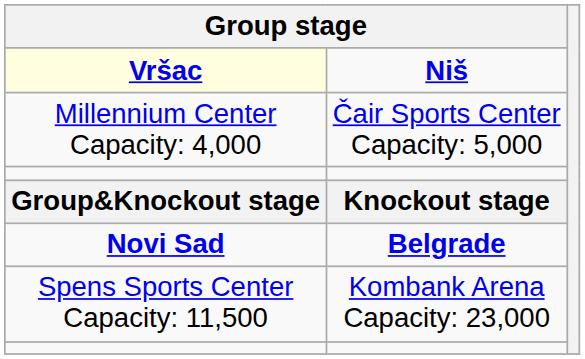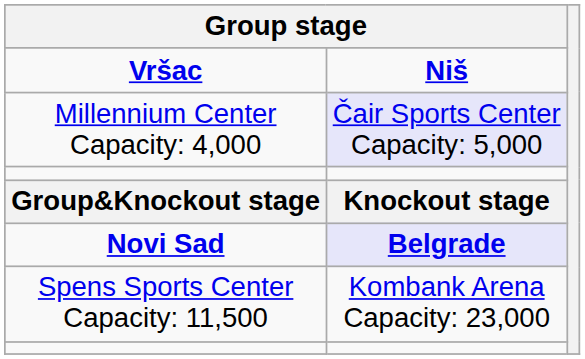(166, 69) lightyellow background -> (166, 69) no background
(447, 129) no background -> (447, 129) lavender background
(447, 244) no background -> (447, 244) lavender background
